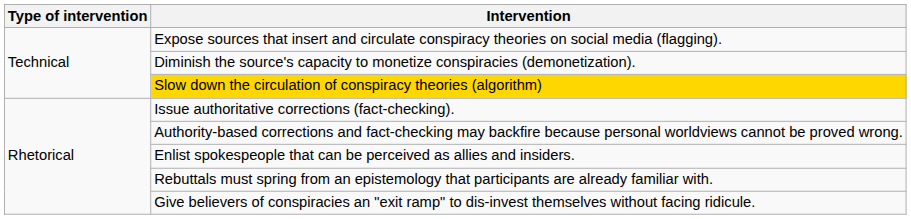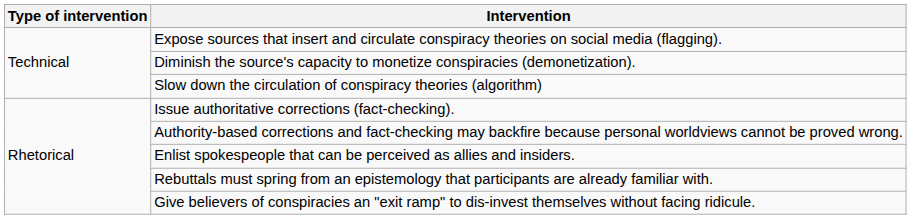(348, 86) gold background -> (348, 86) no background
